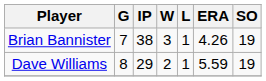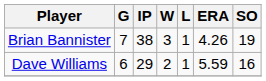(124, 64) 8 -> (124, 64) 6
(247, 64) 19 -> (247, 64) 16
